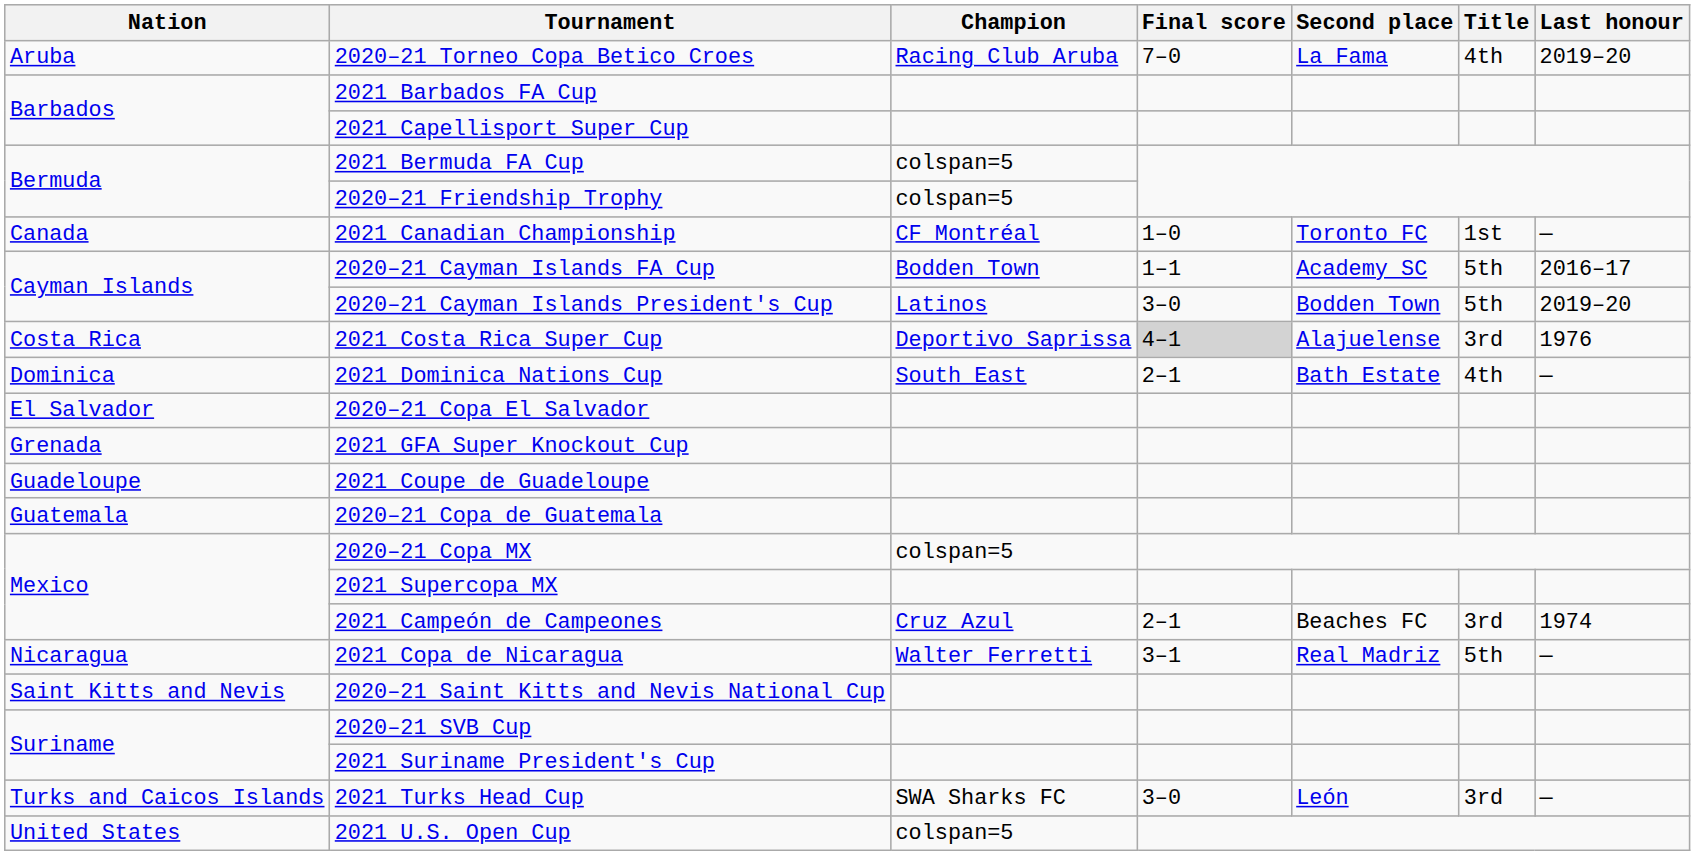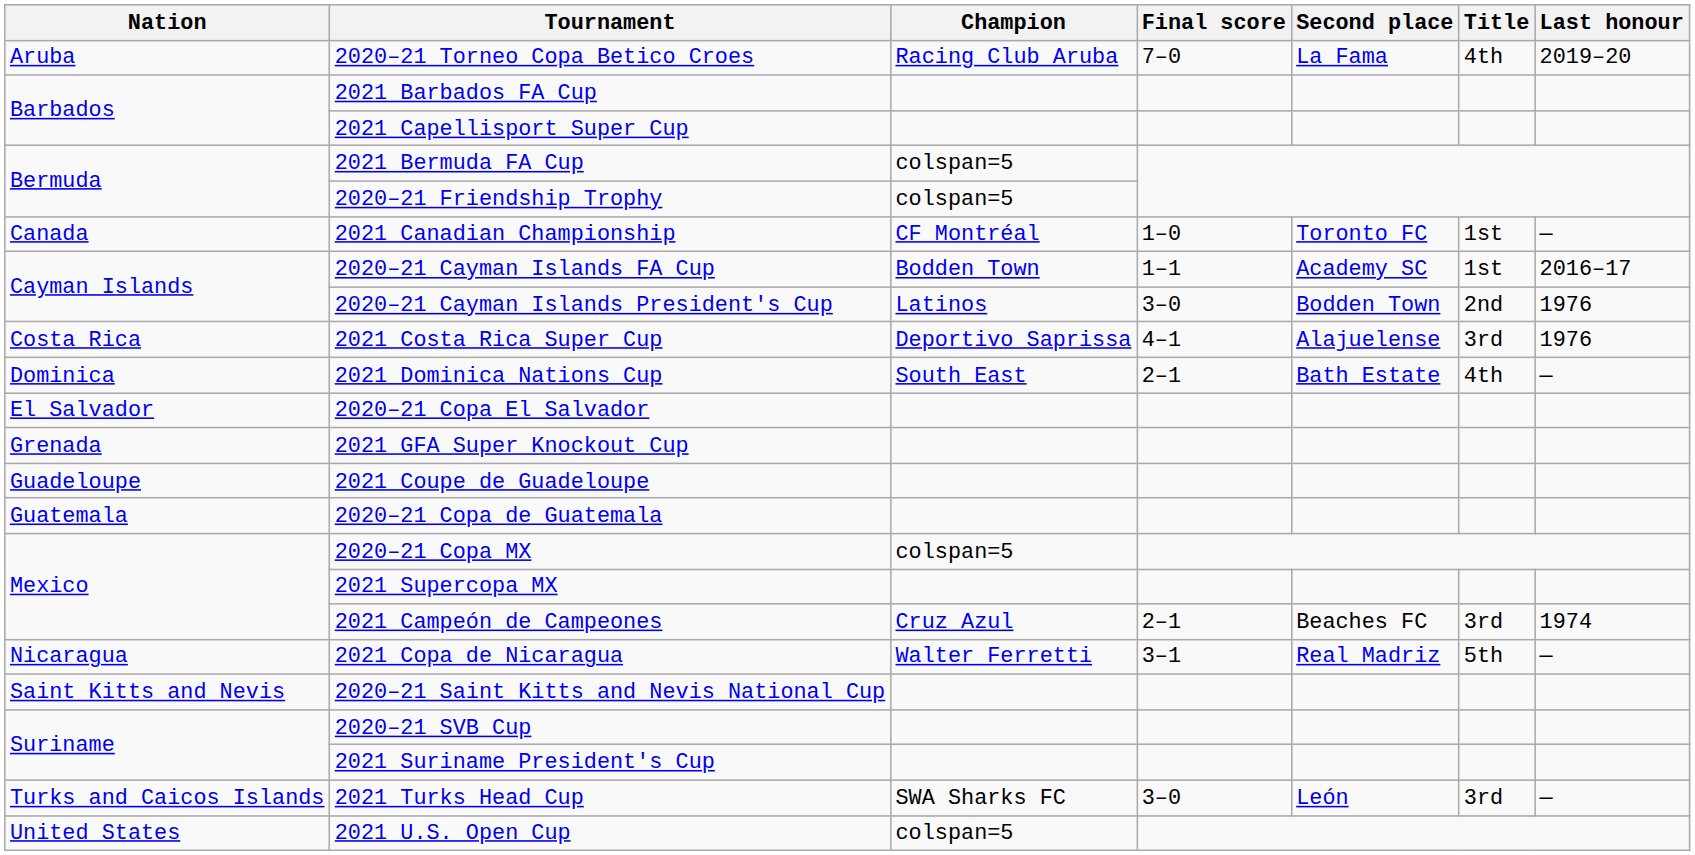(1483, 269) 5th -> (1483, 269) 1st
(1483, 304) 5th -> (1483, 304) 2nd
(1585, 304) 2019–20 -> (1566, 304) 1976
(1161, 340) lightgrey background -> (1161, 340) no background
